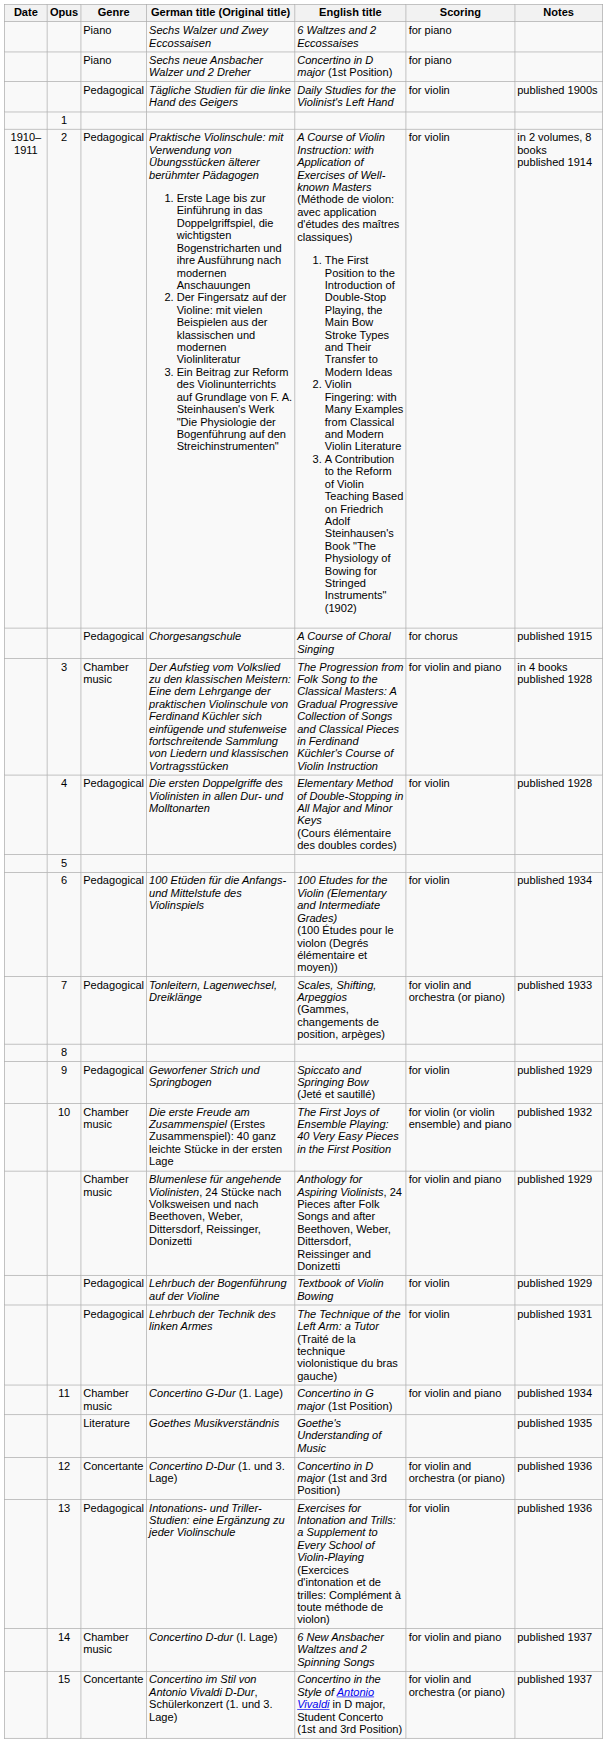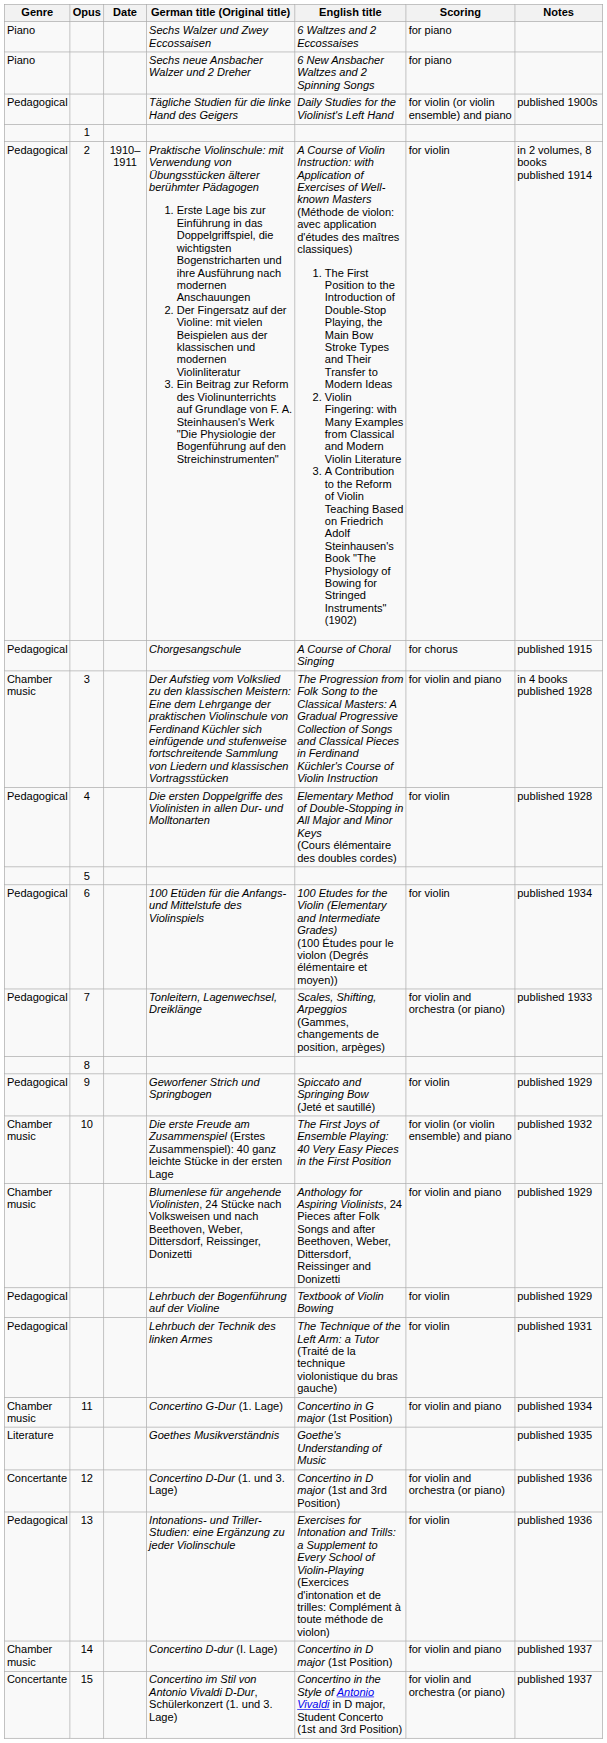columns swapped: (114, 13) <-> (26, 13)
(345, 66) Concertino in D major (1st Position) -> (341, 73) 6 New Ansbacher Waltzes and 2 Spinning Songs
(429, 90) for violin -> (460, 109) for violin (or violin ensemble) and piano
(341, 1650) 6 New Ansbacher Waltzes and 2 Spinning Songs -> (345, 1656) Concertino in D major (1st Position)
